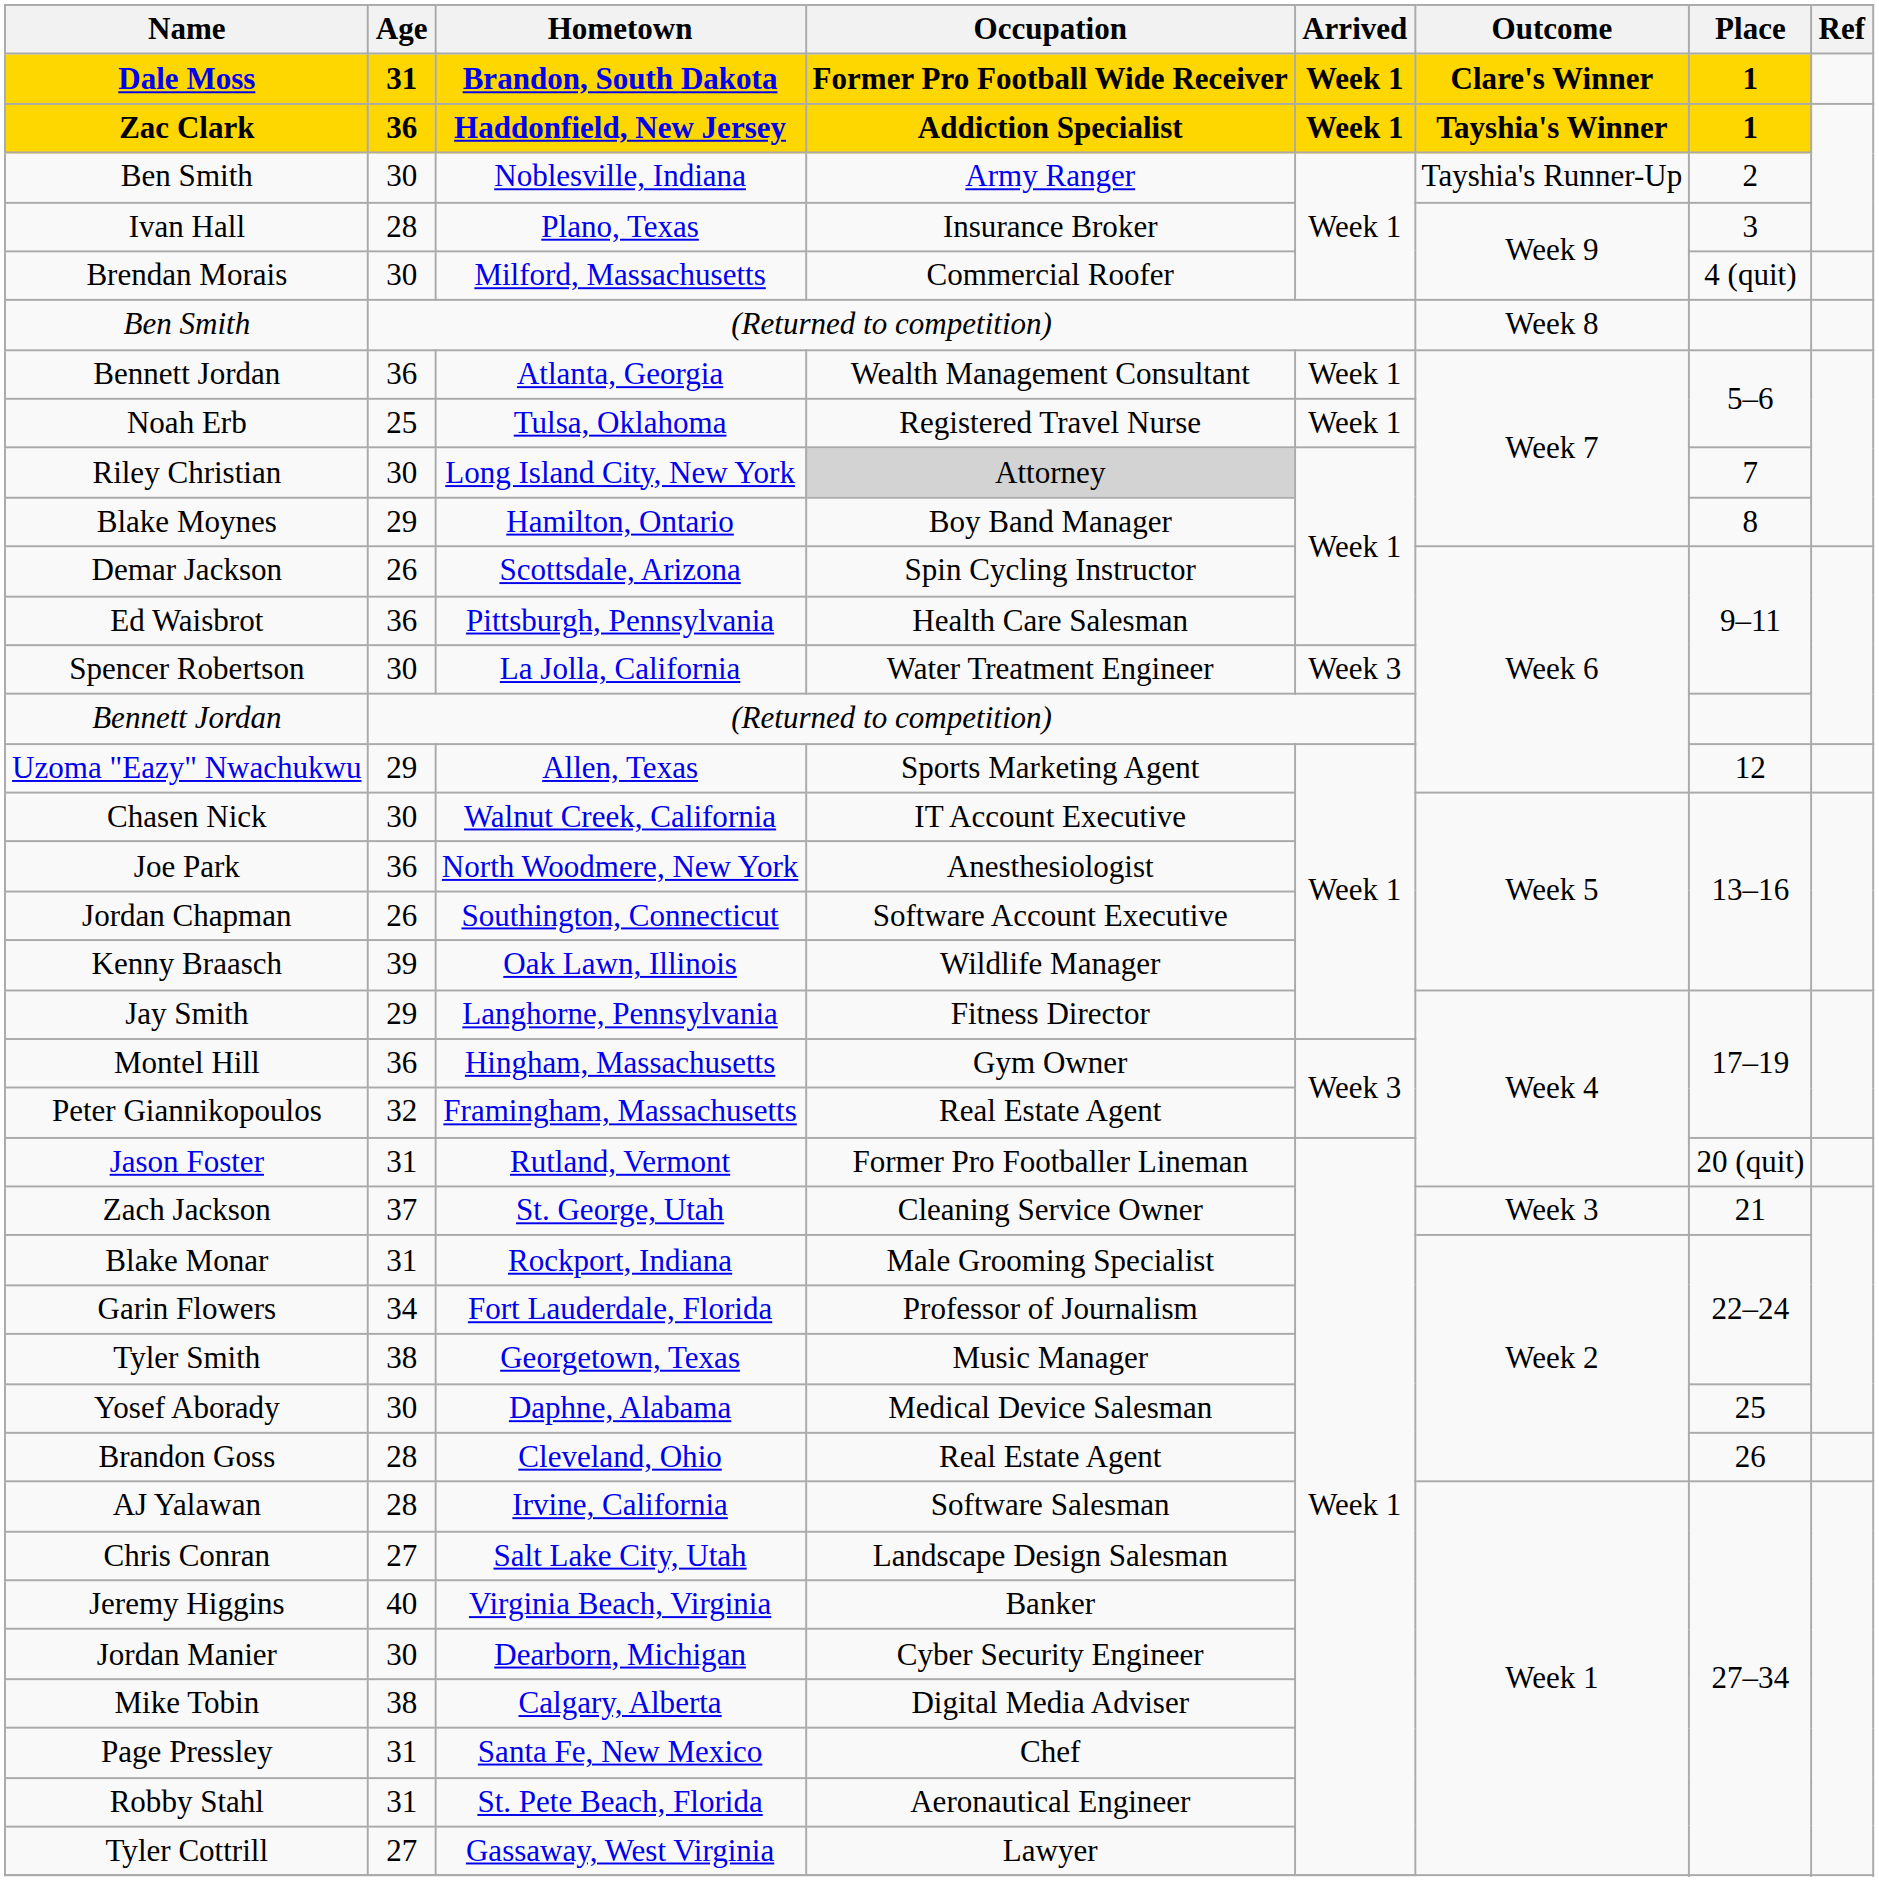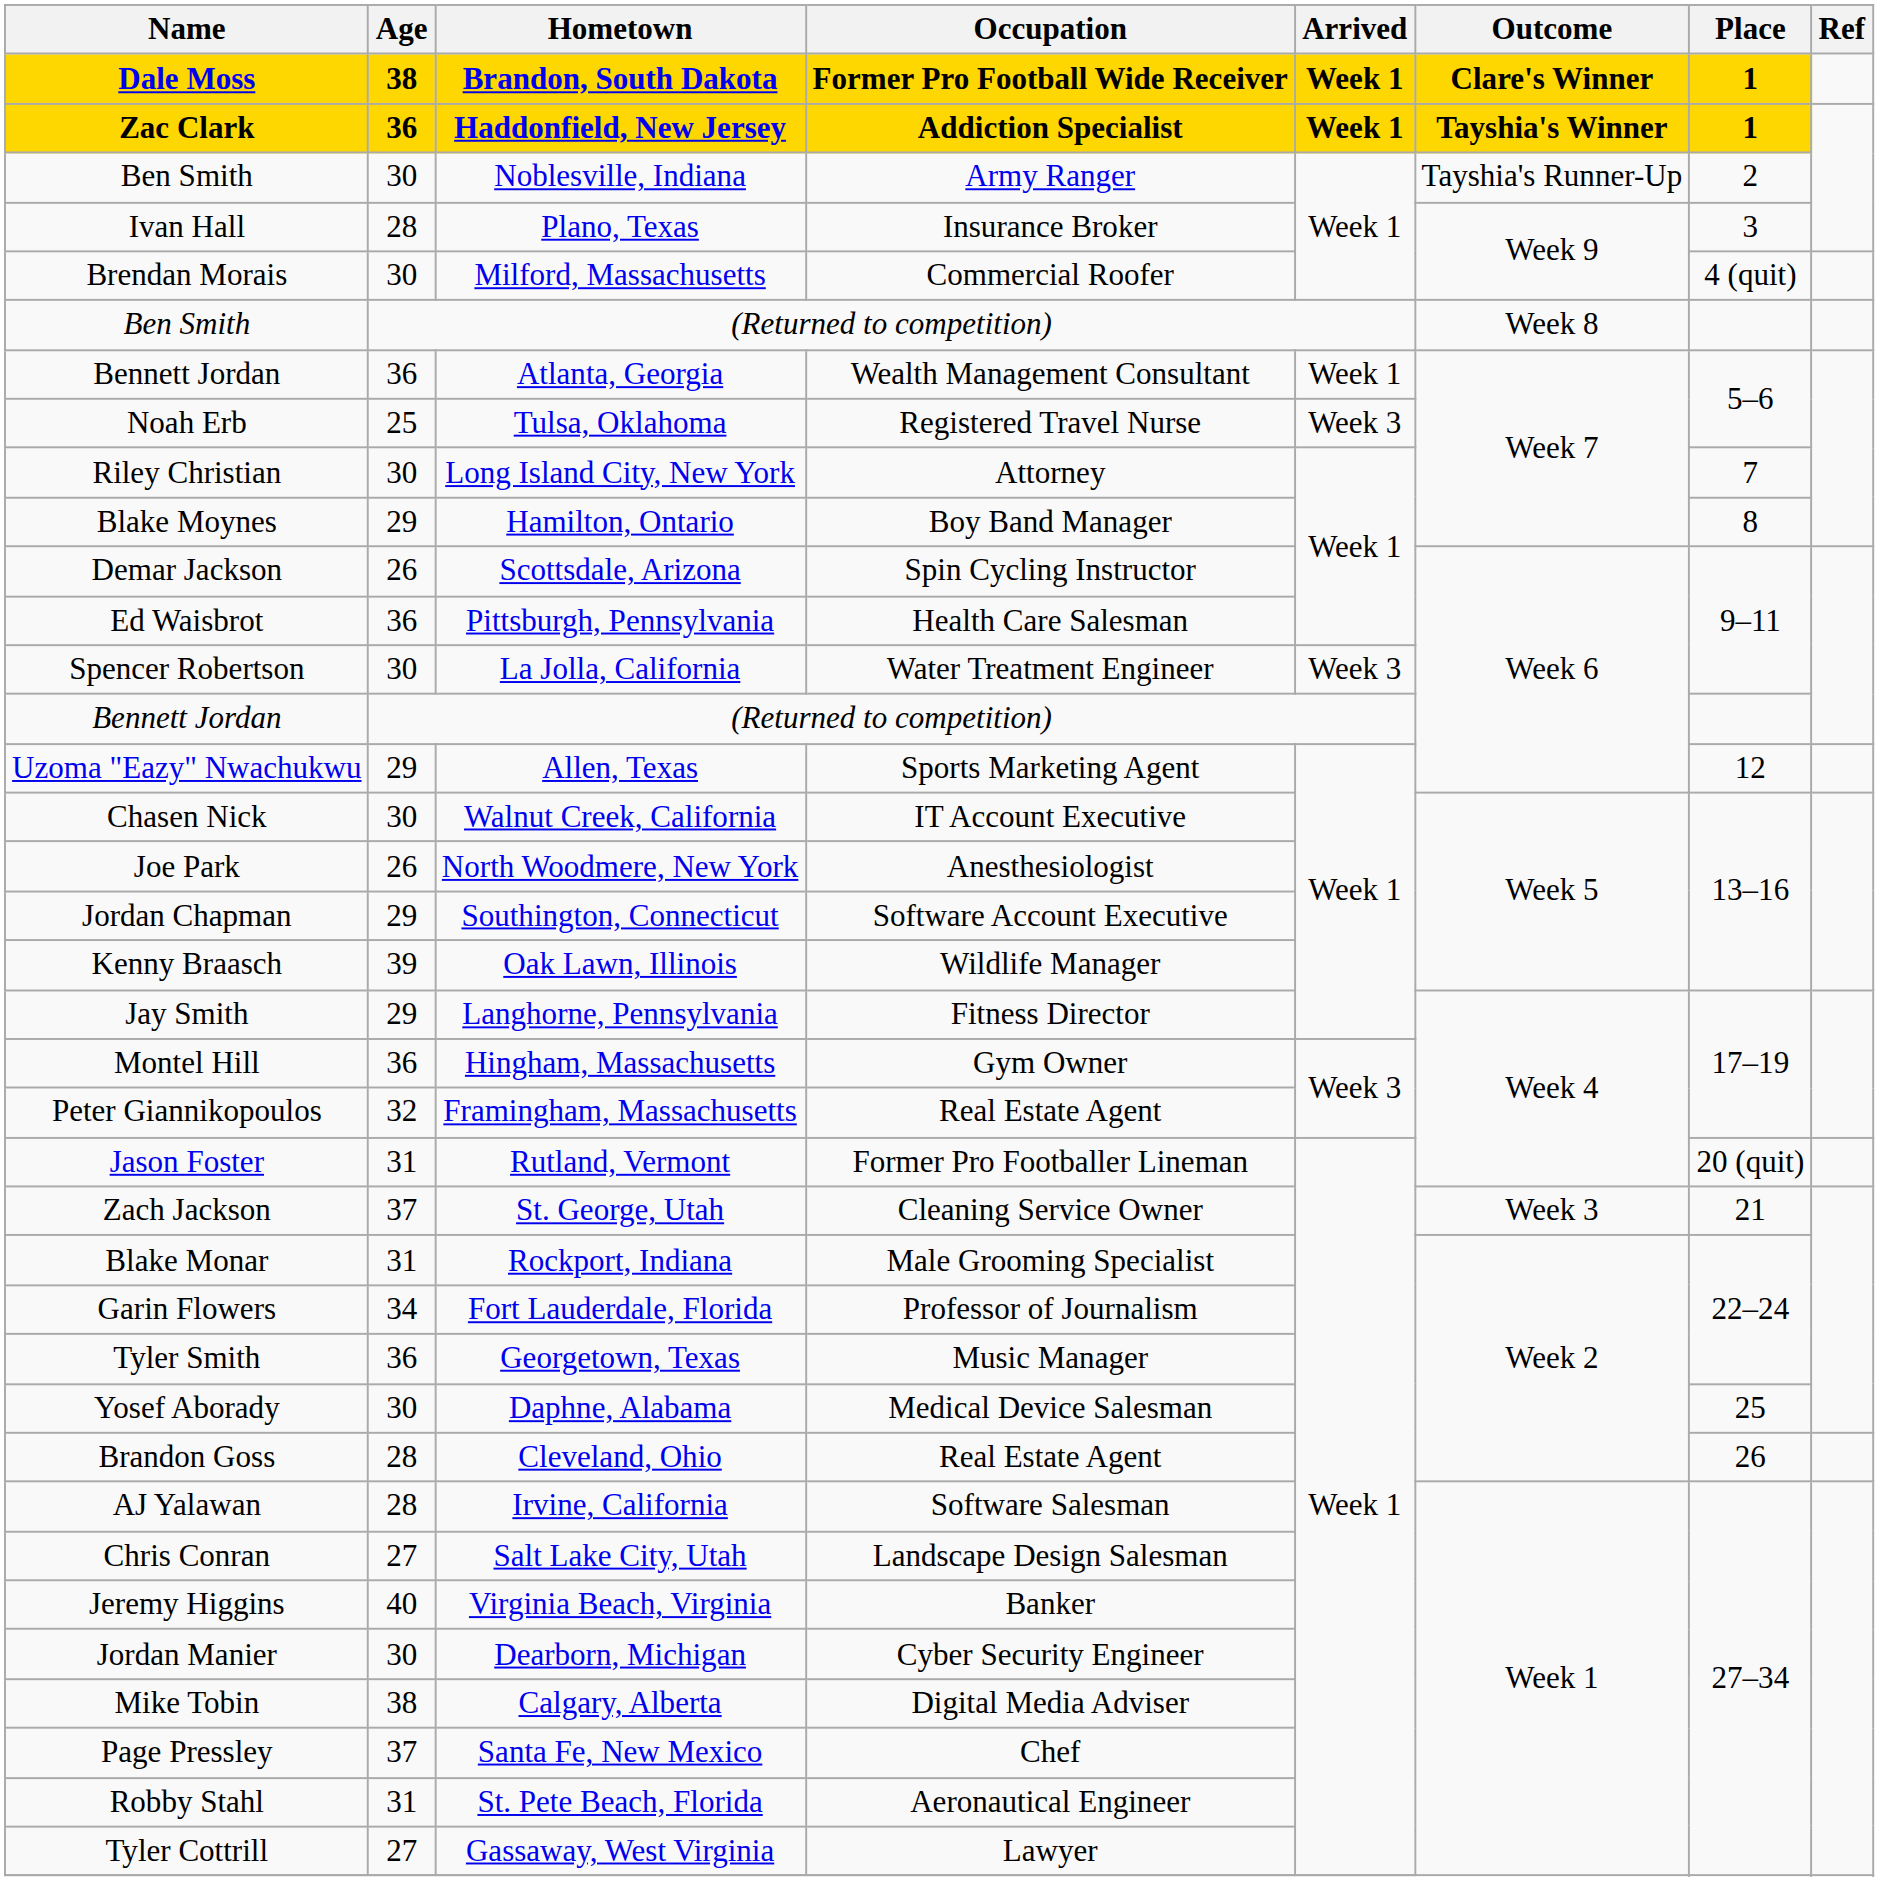(402, 78) 31 -> (402, 78) 38
(1355, 422) Week 1 -> (1355, 422) Week 3
(1050, 472) lightgrey background -> (1050, 472) no background
(402, 865) 36 -> (402, 865) 26
(402, 915) 26 -> (402, 915) 29
(402, 1358) 38 -> (402, 1358) 36
(402, 1752) 31 -> (402, 1752) 37
